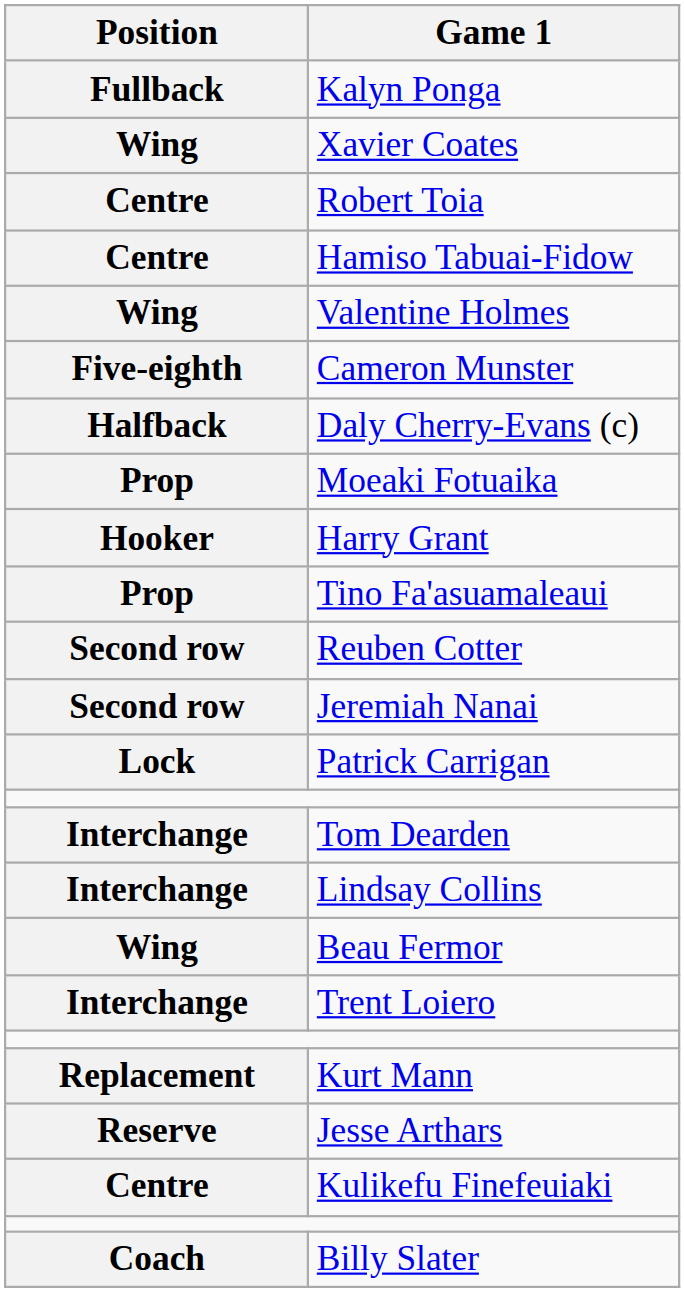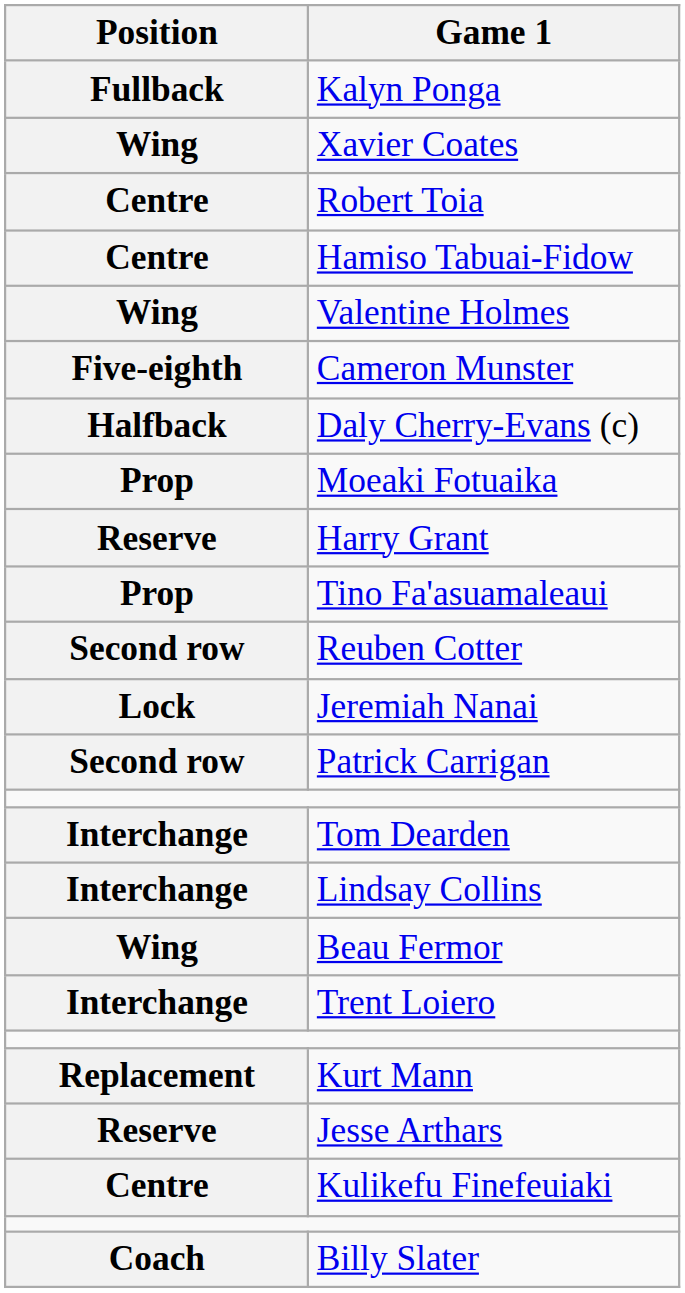(157, 537) Hooker -> (157, 537) Reserve
(157, 705) Second row -> (157, 705) Lock
(157, 761) Lock -> (157, 761) Second row
